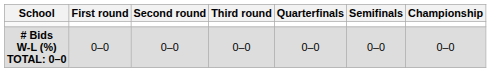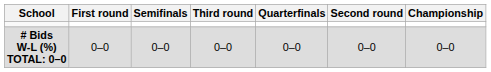columns swapped: (170, 13) <-> (376, 13)
